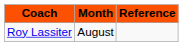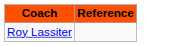- column: (96, 13)
